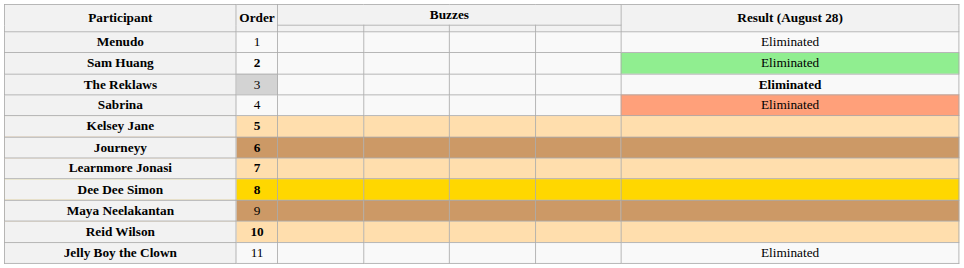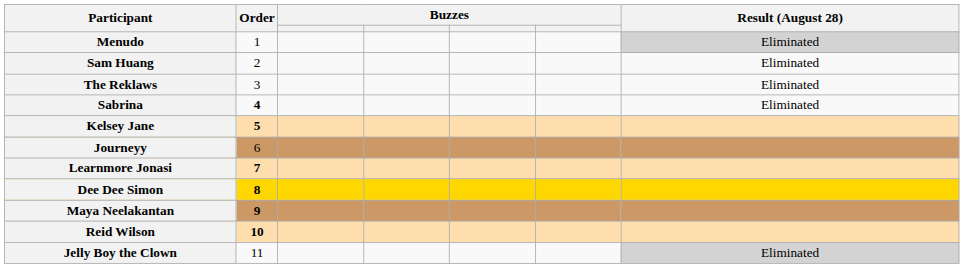(790, 42) no background -> (790, 42) lightgrey background
(257, 63) bold -> (257, 63) normal
(790, 63) lightgreen background -> (790, 63) no background
(257, 84) lightgrey background -> (257, 84) no background
(790, 84) bold -> (790, 84) normal
(257, 105) normal -> (257, 105) bold
(790, 105) lightsalmon background -> (790, 105) no background
(257, 147) bold -> (257, 147) normal
(257, 210) normal -> (257, 210) bold
(790, 252) no background -> (790, 252) lightgrey background
